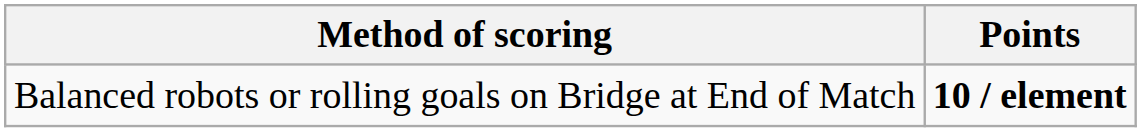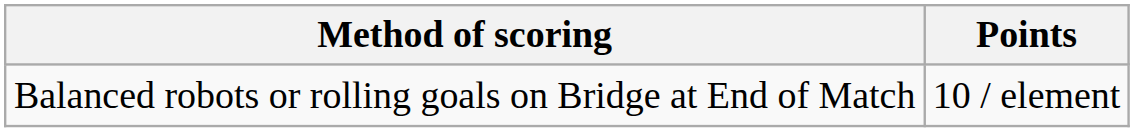(1030, 94) bold -> (1027, 94) normal
